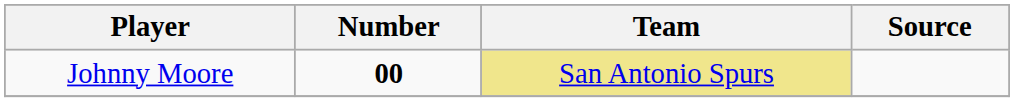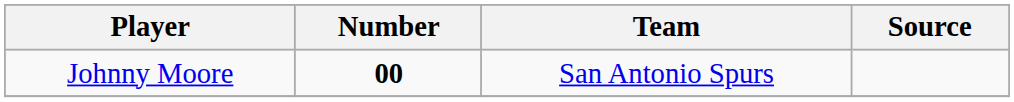(667, 72) khaki background -> (667, 72) no background
